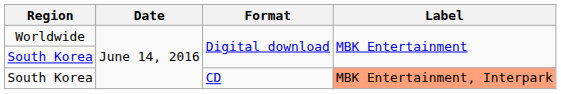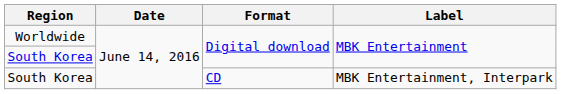(444, 78) lightsalmon background -> (444, 78) no background
